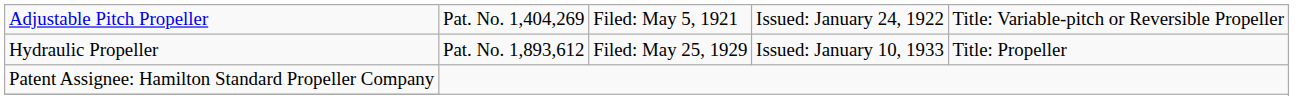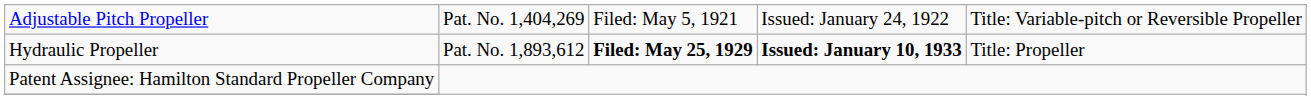(670, 49) normal -> (673, 49) bold
(850, 49) normal -> (862, 49) bold
